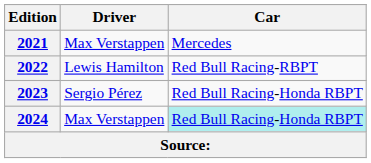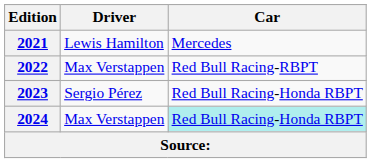(114, 43) Max Verstappen -> (114, 43) Lewis Hamilton
(114, 68) Lewis Hamilton -> (114, 68) Max Verstappen
